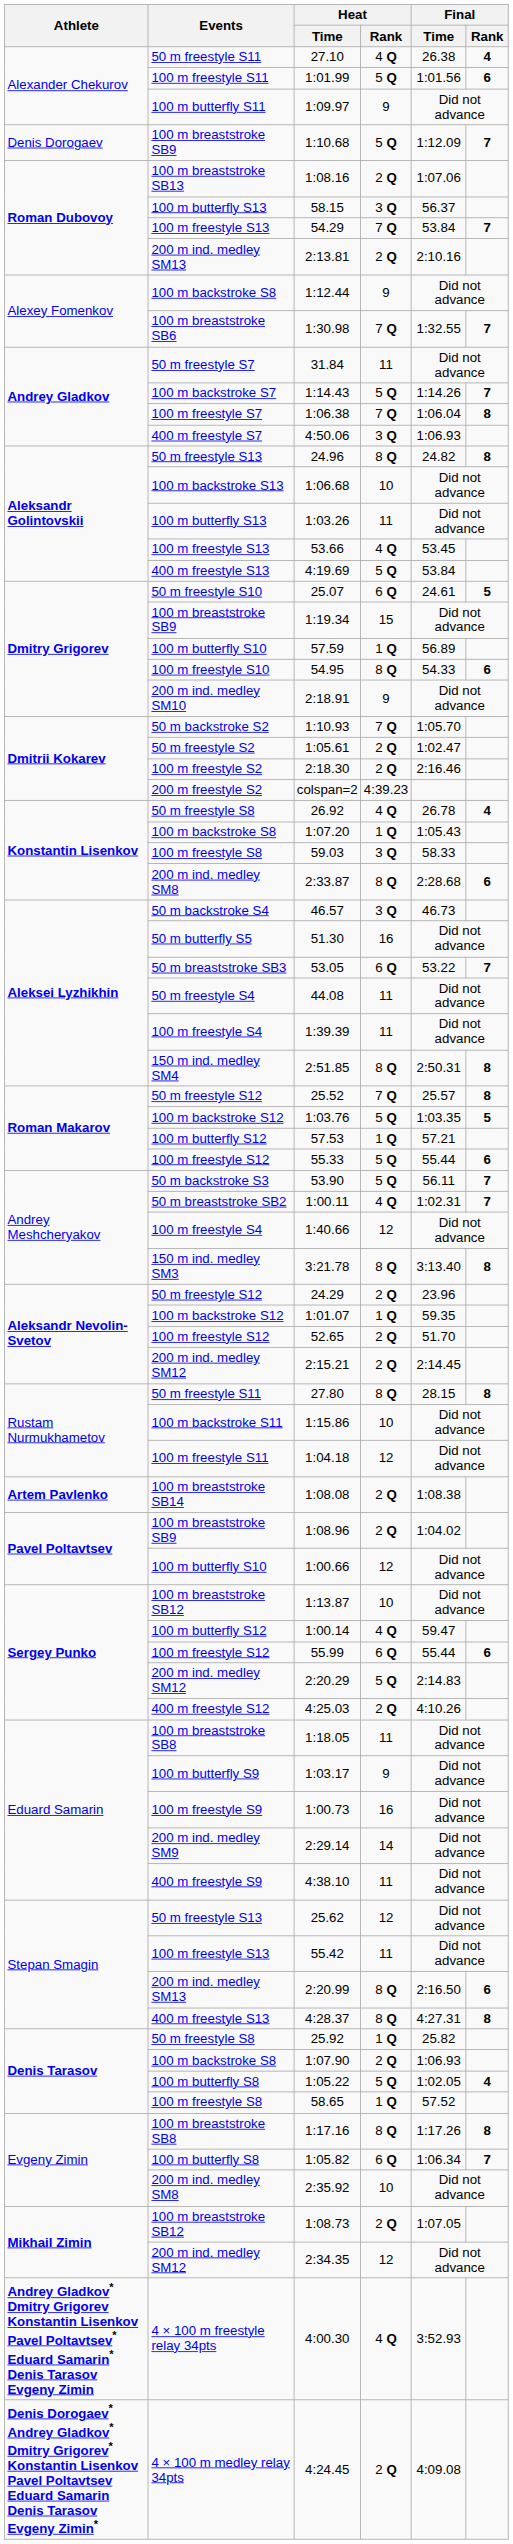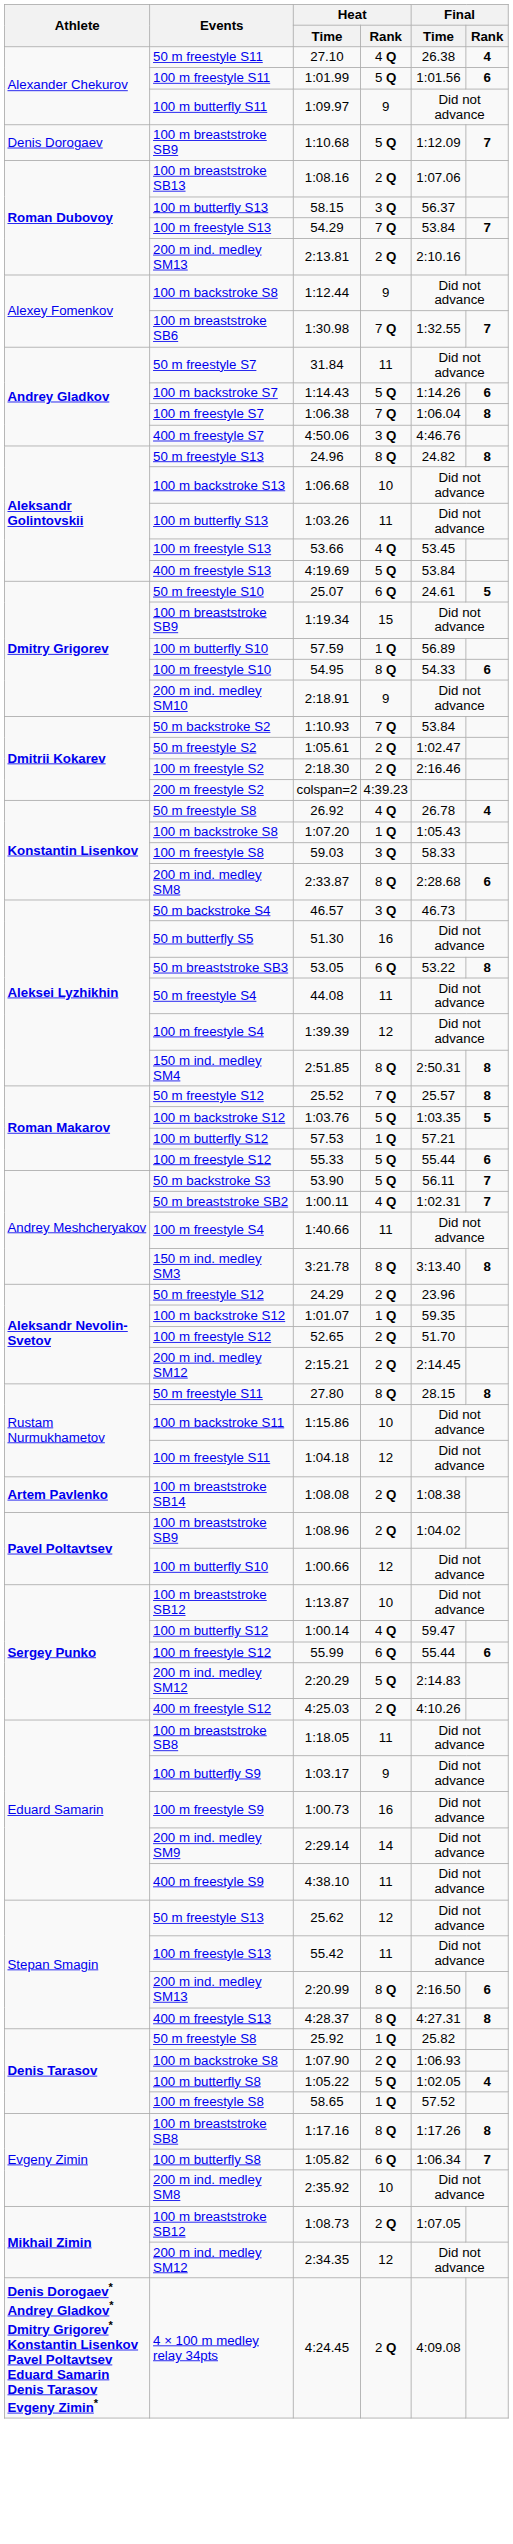(487, 393) 7 -> (487, 393) 6
(439, 435) 1:06.93 -> (438, 435) 4:46.76
(439, 726) 1:05.70 -> (438, 726) 53.84
(487, 967) 7 -> (487, 967) 8
(386, 1031) 11 -> (386, 1031) 12
(386, 1230) 12 -> (386, 1230) 11
- row: (327, 2338)
